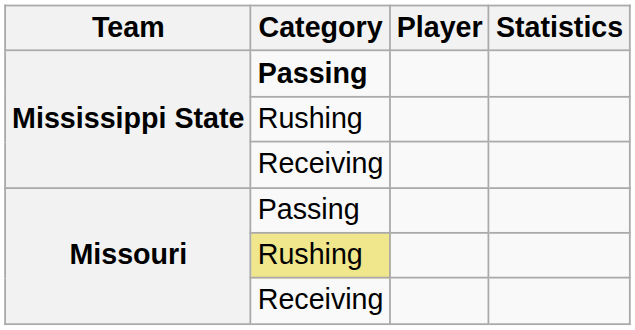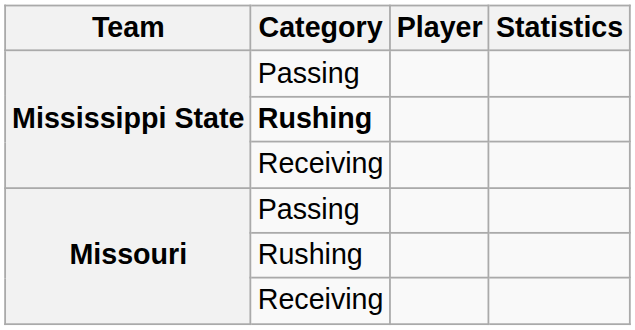(313, 73) bold -> (309, 73) normal
(310, 118) normal -> (315, 118) bold
(310, 254) khaki background -> (310, 254) no background
